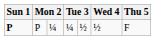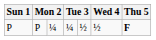(10, 27) bold -> (9, 27) normal
(127, 27) normal -> (127, 27) bold
